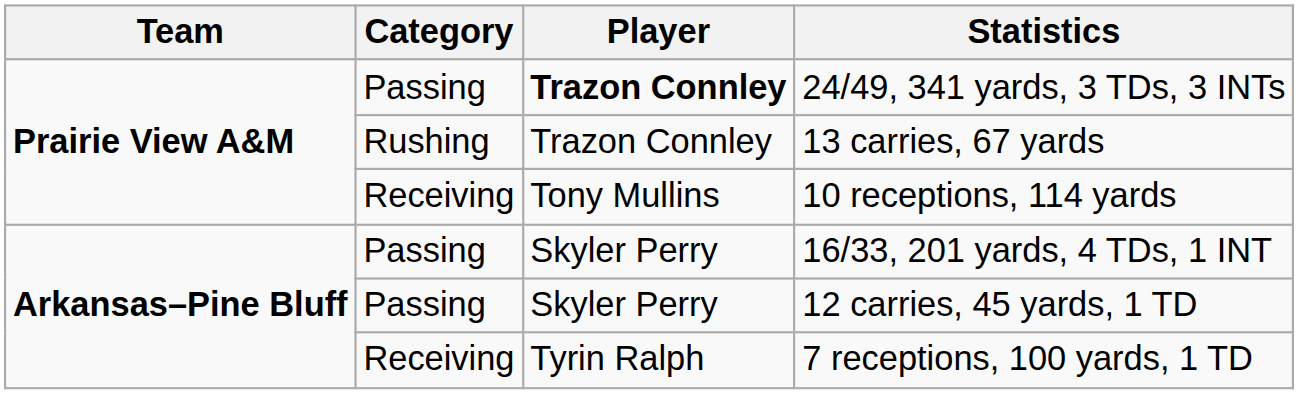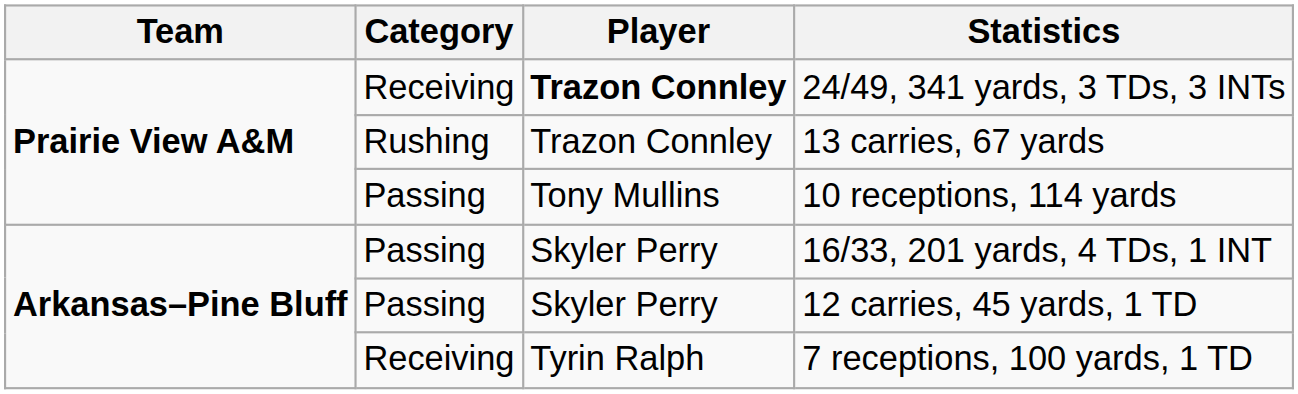(425, 86) Passing -> (439, 86) Receiving
(439, 195) Receiving -> (425, 195) Passing
